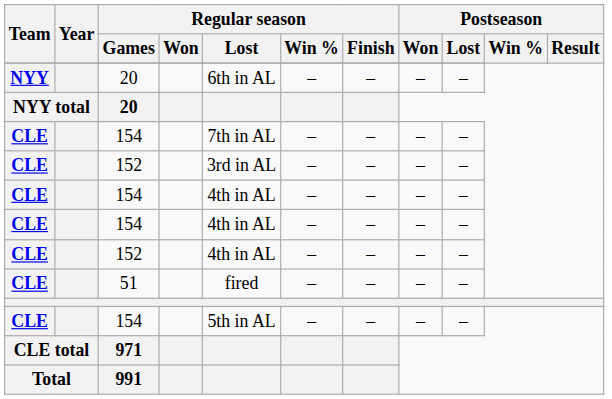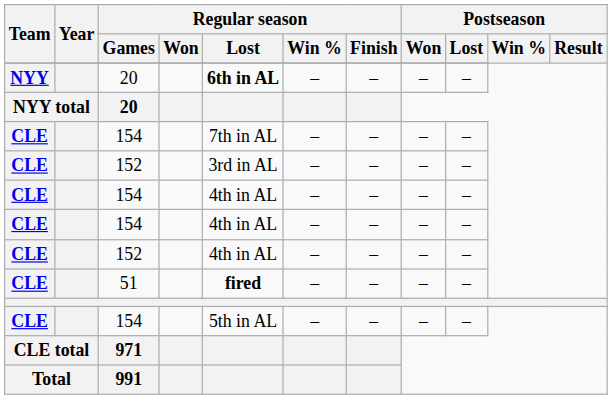(242, 77) normal -> (243, 77) bold
(242, 283) normal -> (243, 283) bold
